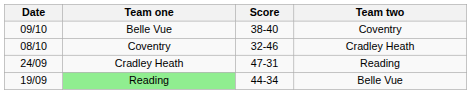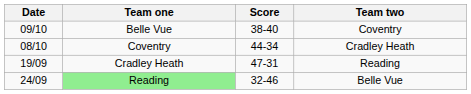(265, 47) 32-46 -> (265, 47) 44-34
(34, 64) 24/09 -> (34, 64) 19/09
(34, 81) 19/09 -> (34, 81) 24/09
(265, 81) 44-34 -> (265, 81) 32-46
